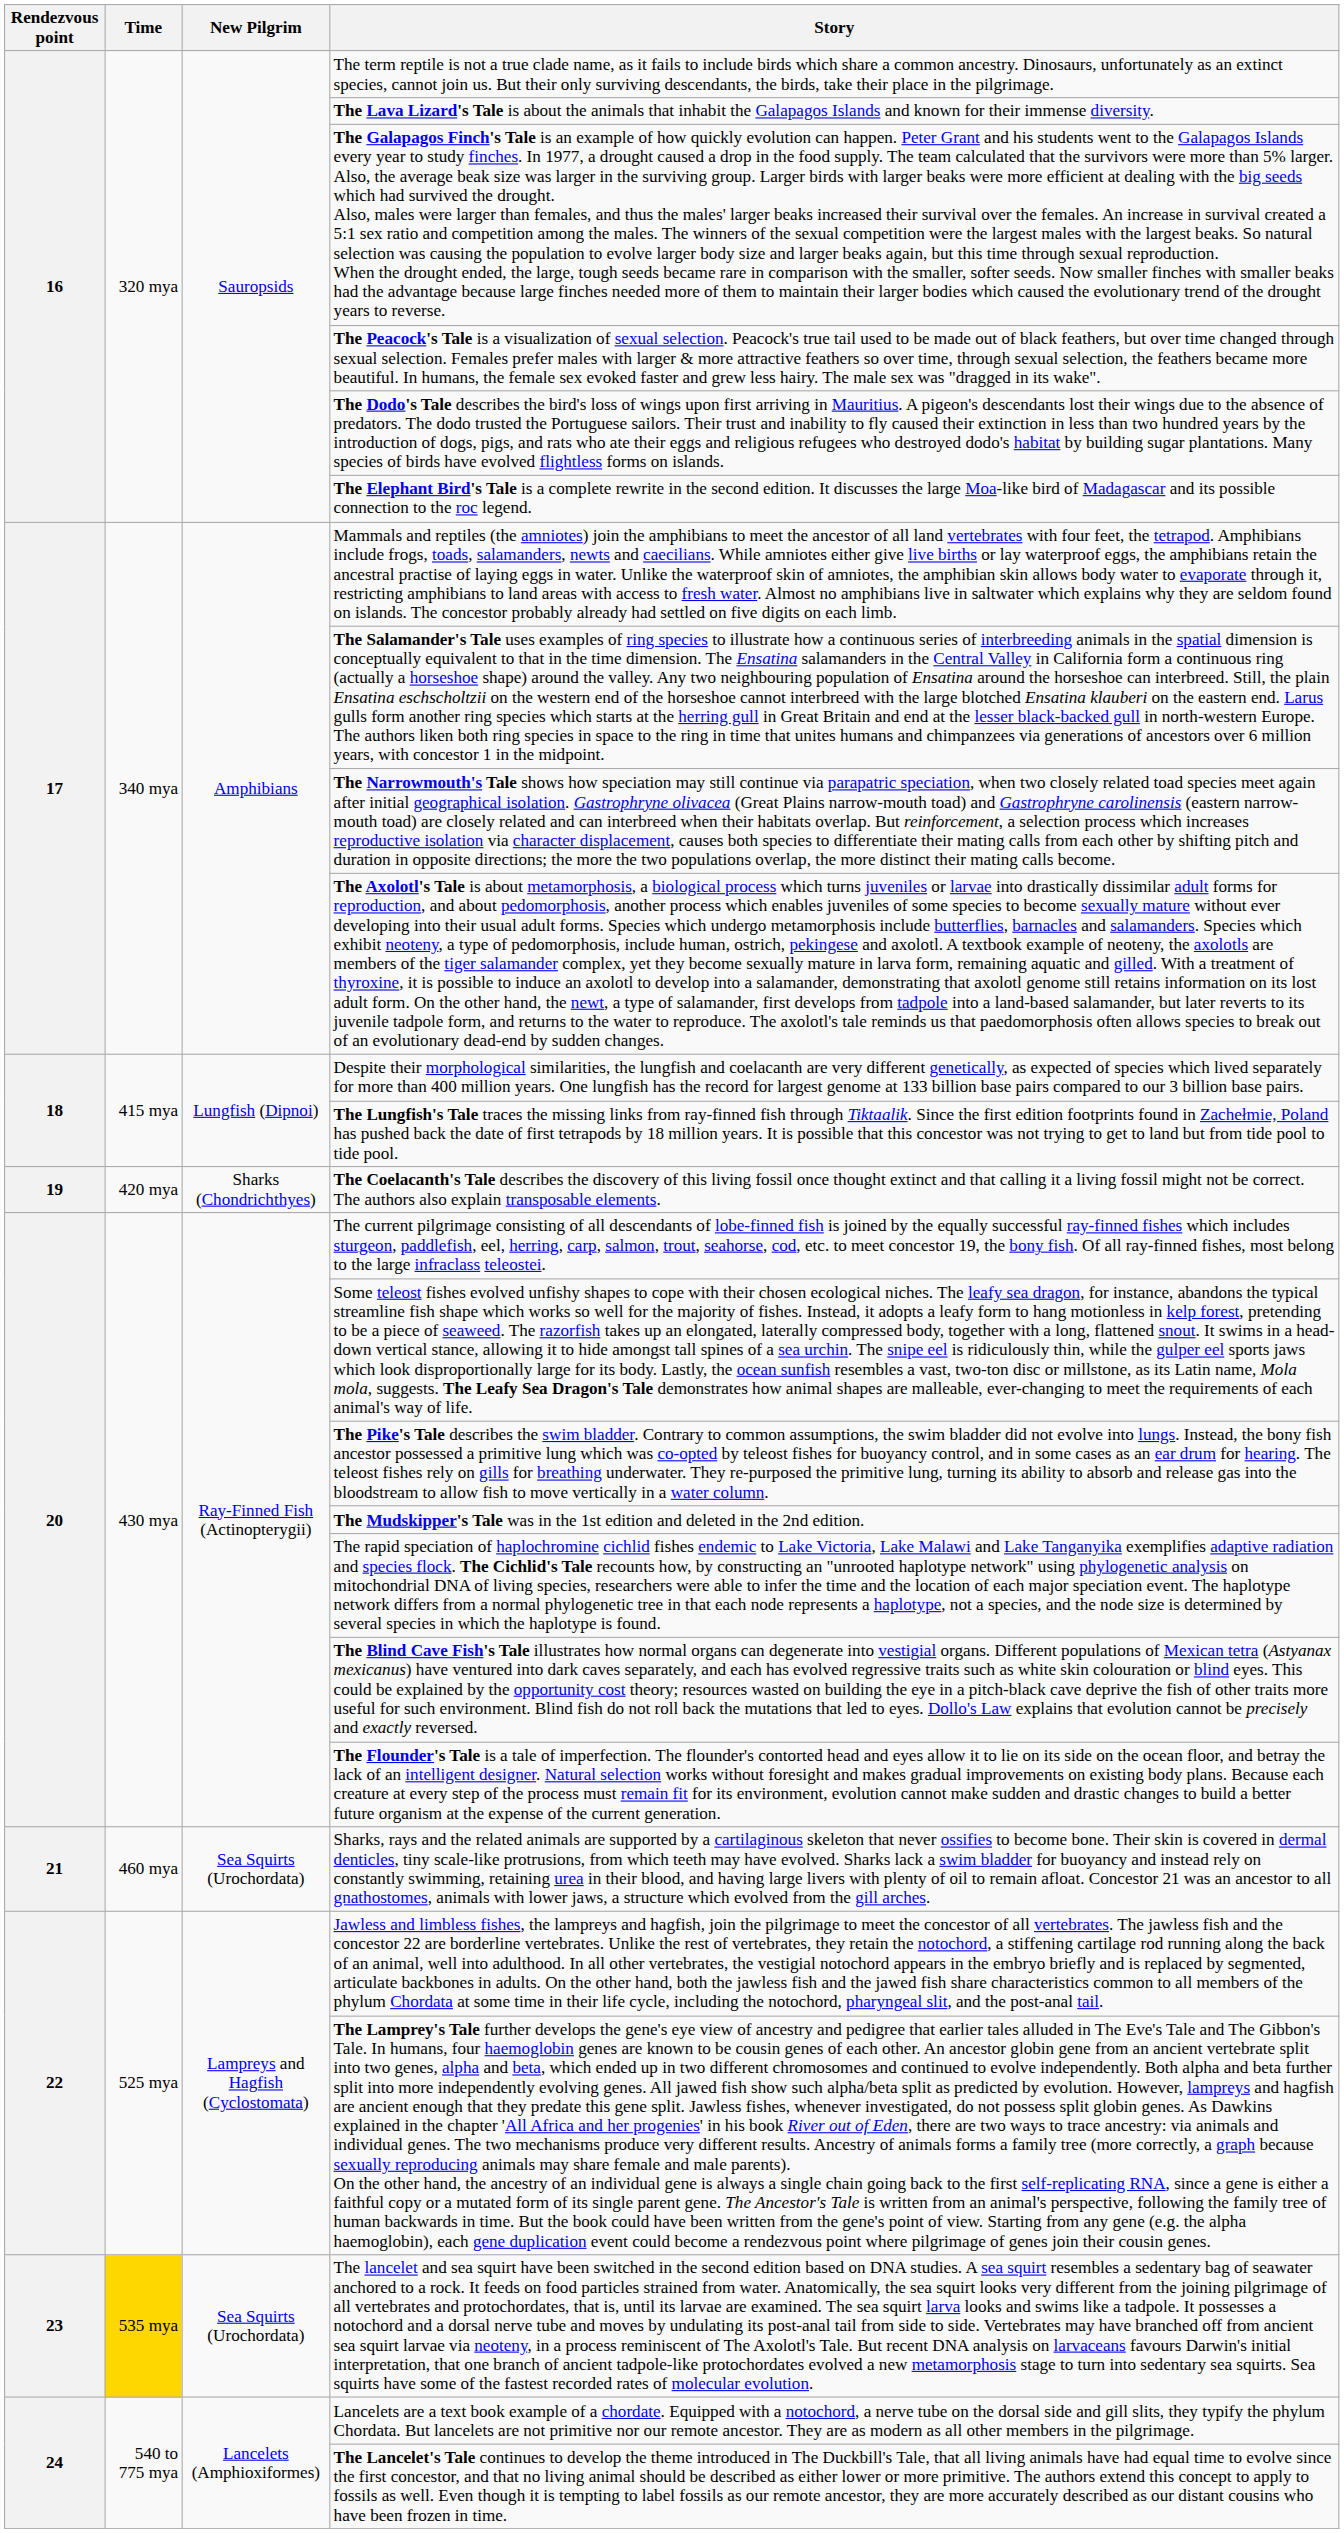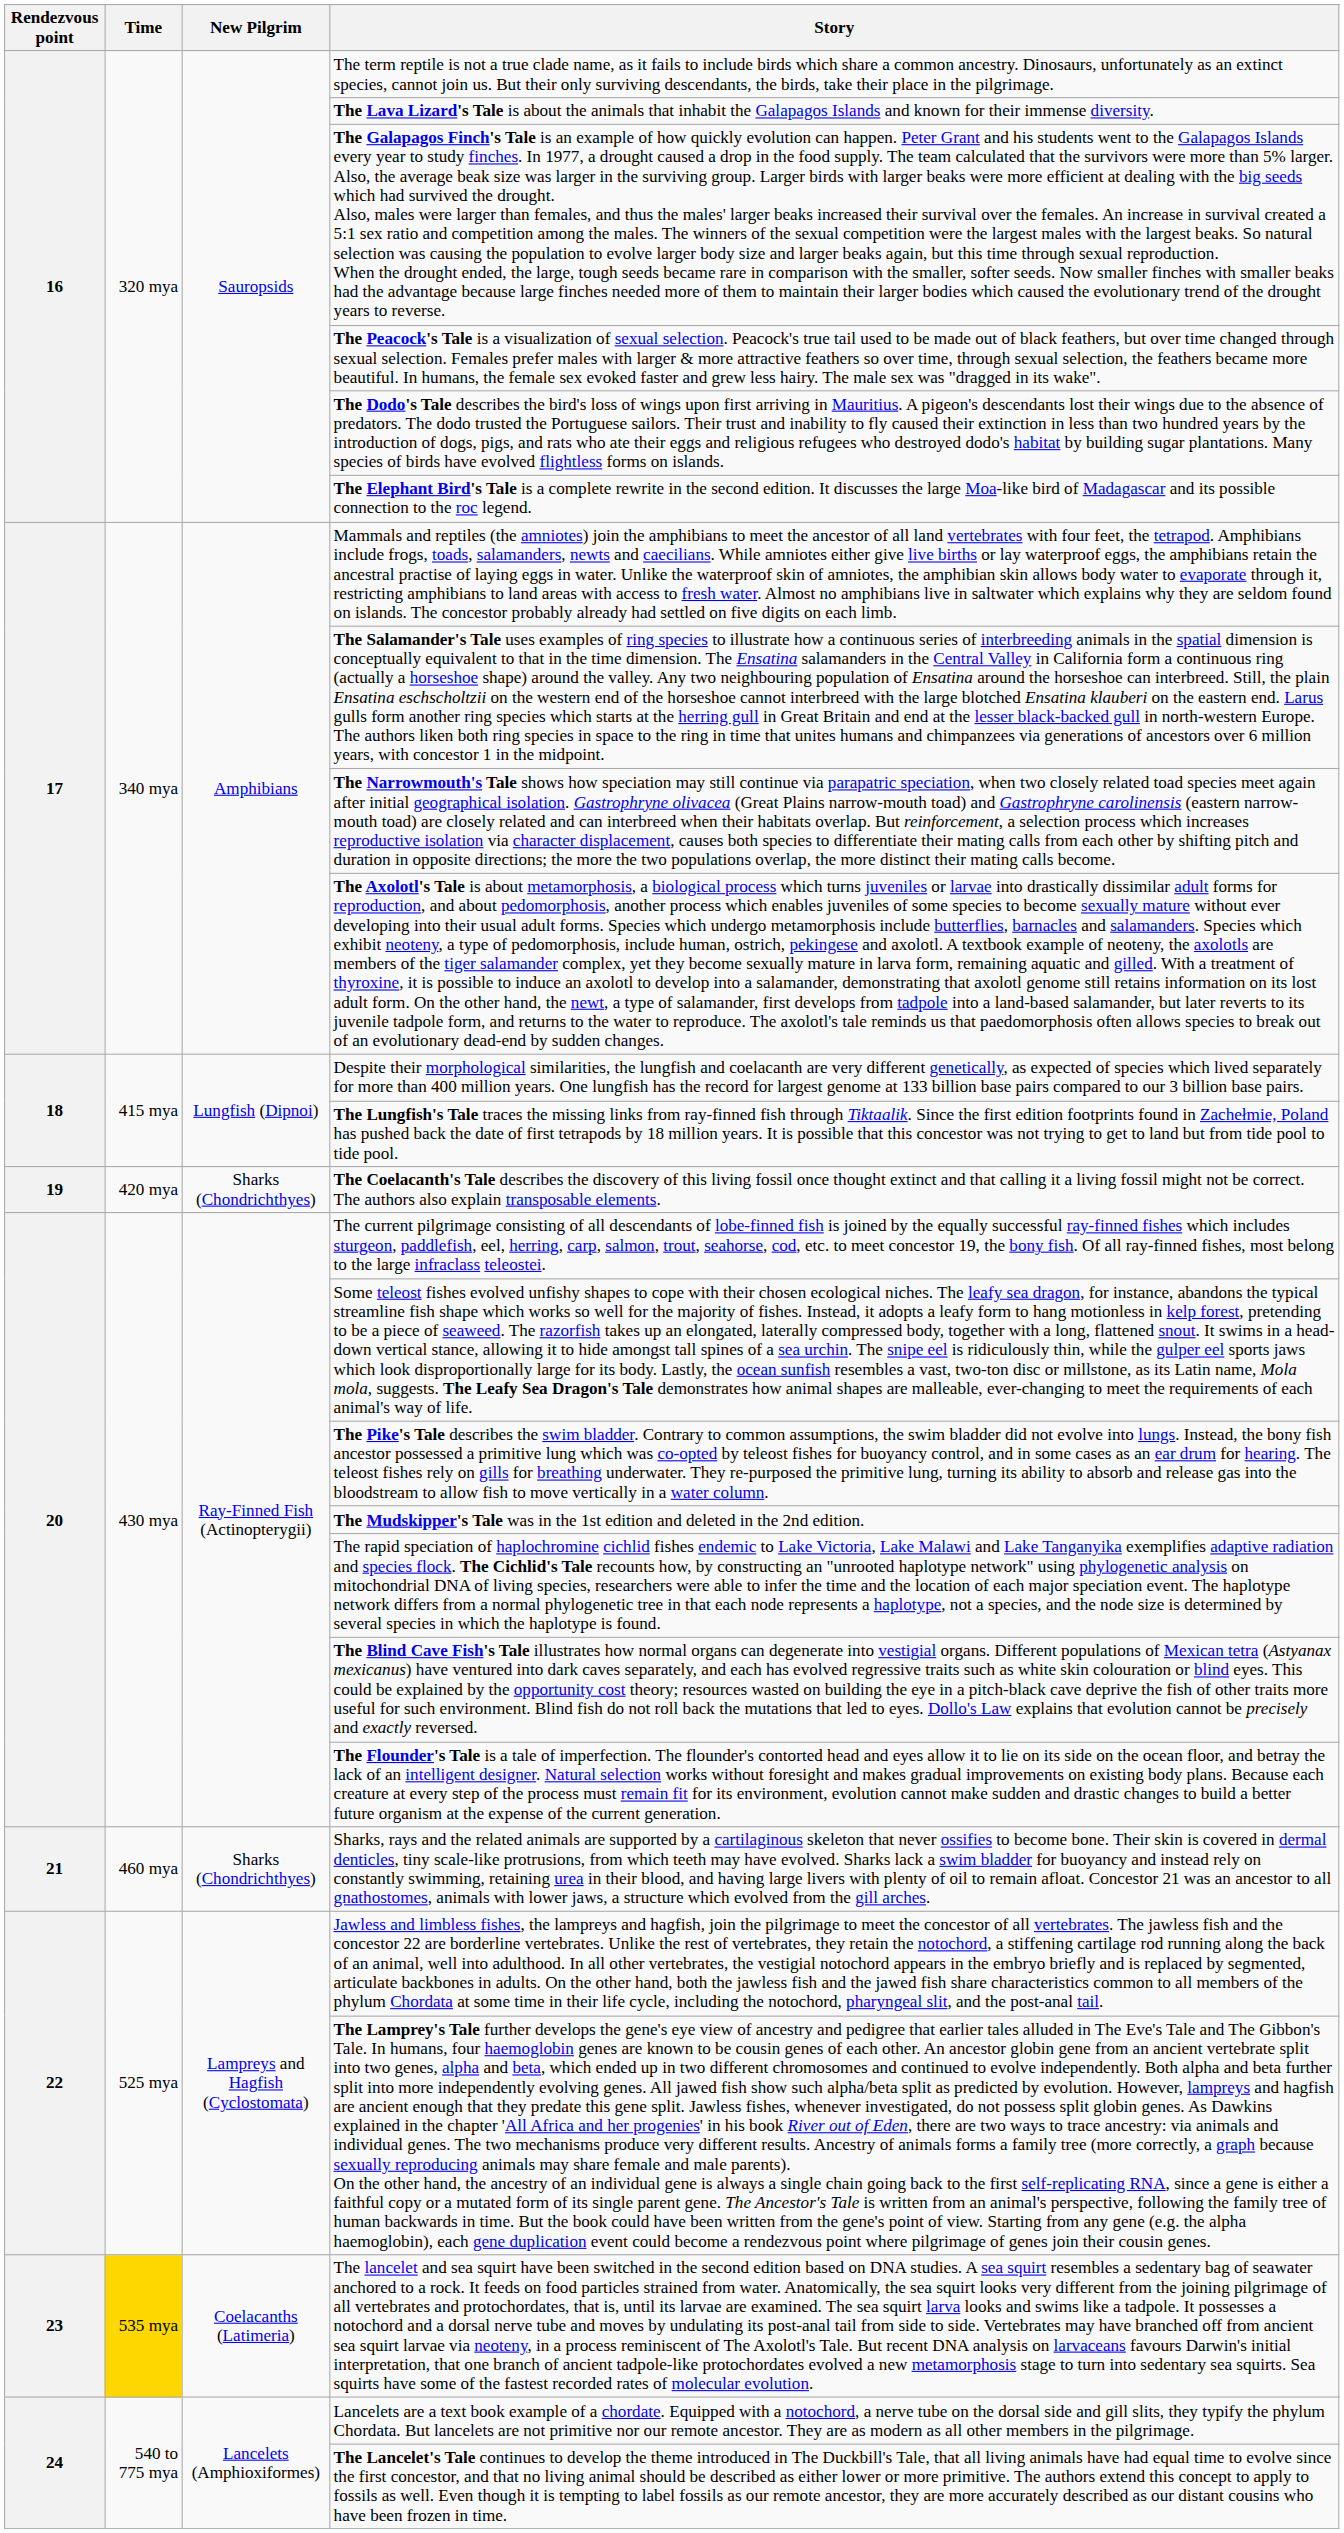(256, 1869) Sea Squirts (Urochordata) -> (256, 1869) Sharks (Chondrichthyes)
(256, 2326) Sea Squirts (Urochordata) -> (256, 2326) Coelacanths (Latimeria)
